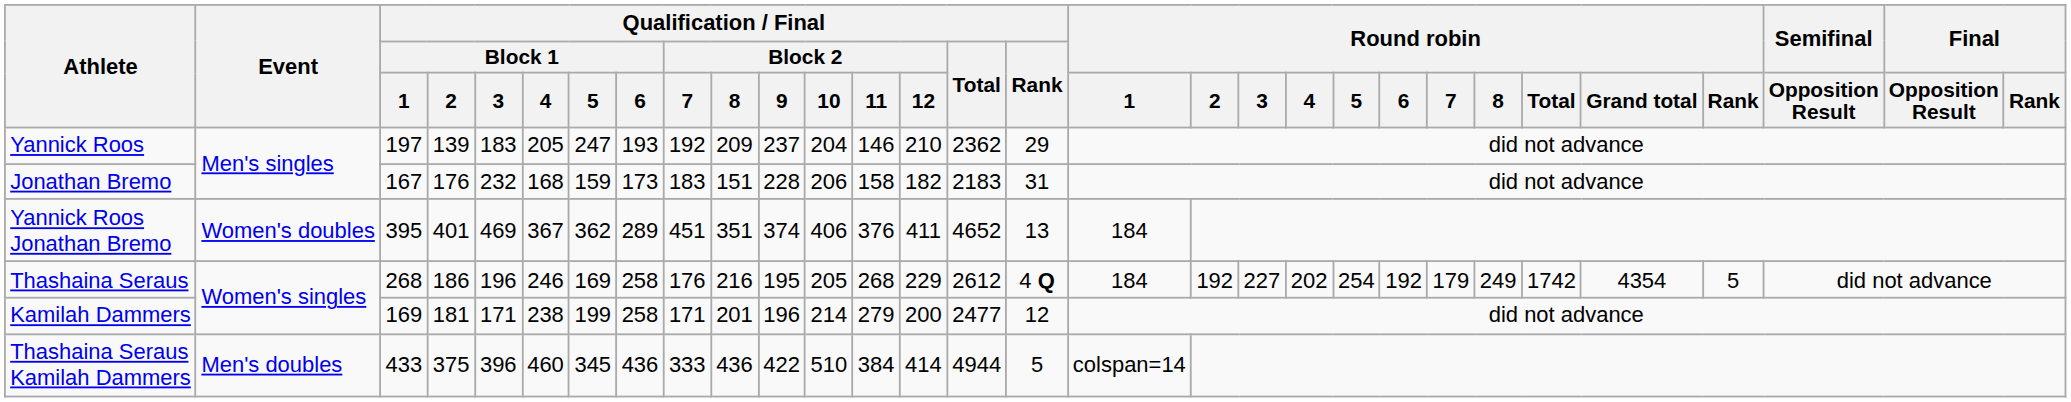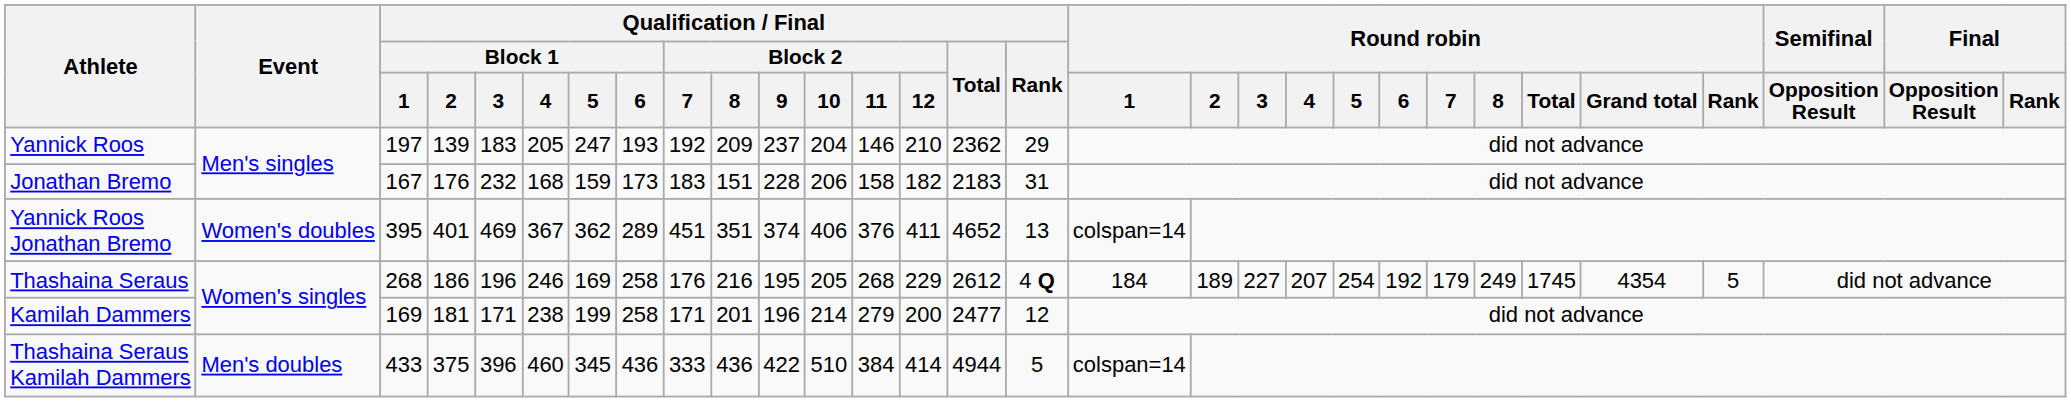(1129, 231) 184 -> (1129, 231) colspan=14
(1215, 280) 192 -> (1215, 280) 189
(1309, 280) 202 -> (1309, 280) 207
(1551, 280) 1742 -> (1551, 280) 1745
